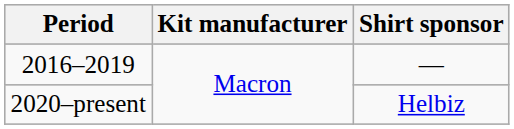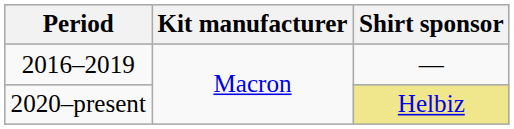(431, 104) no background -> (431, 104) khaki background
